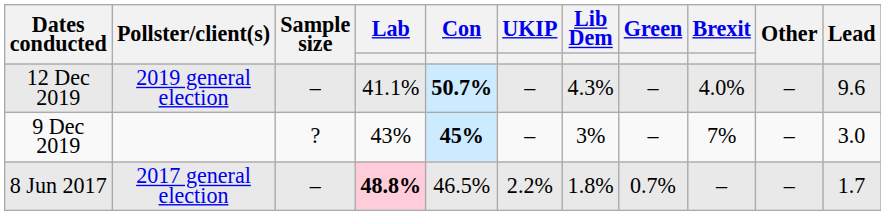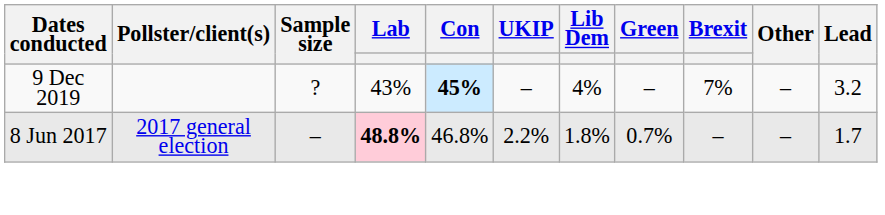- row: (58, 87)
(591, 136) 3% -> (587, 87) 4%
(852, 136) 3.0 -> (848, 87) 3.2
(462, 185) 46.5% -> (460, 136) 46.8%
